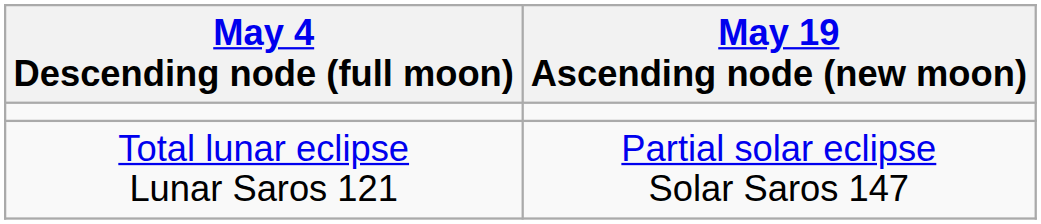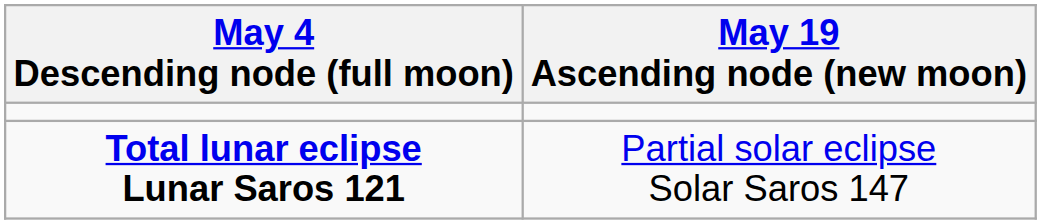(264, 168) normal -> (264, 168) bold
